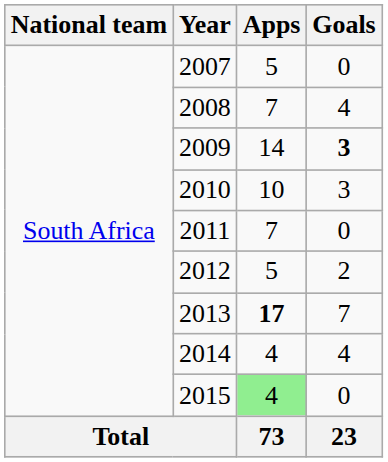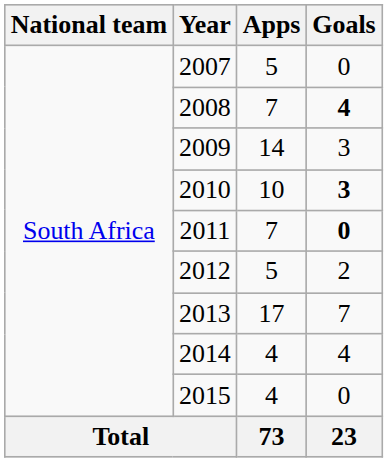(344, 107) normal -> (344, 107) bold
(344, 148) bold -> (344, 148) normal
(344, 189) normal -> (344, 189) bold
(344, 230) normal -> (344, 230) bold
(272, 312) bold -> (272, 312) normal
(272, 395) lightgreen background -> (272, 395) no background
